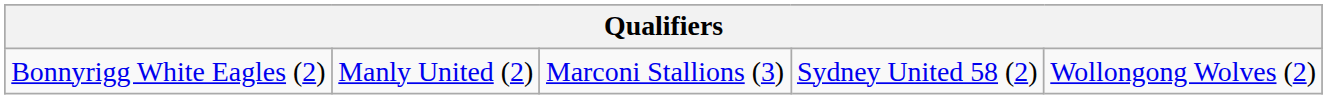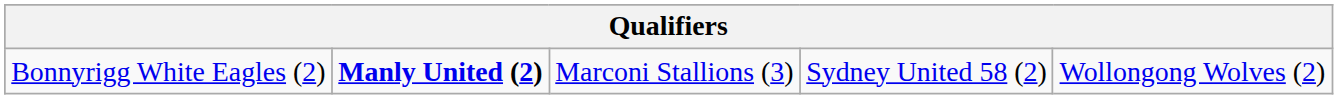(436, 70) normal -> (440, 70) bold
